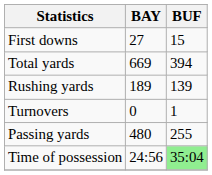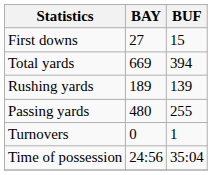rows swapped: (49, 134) <-> (38, 110)
(187, 157) lightgreen background -> (187, 157) no background
